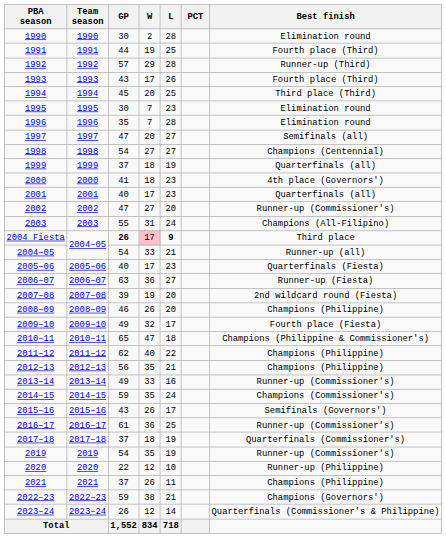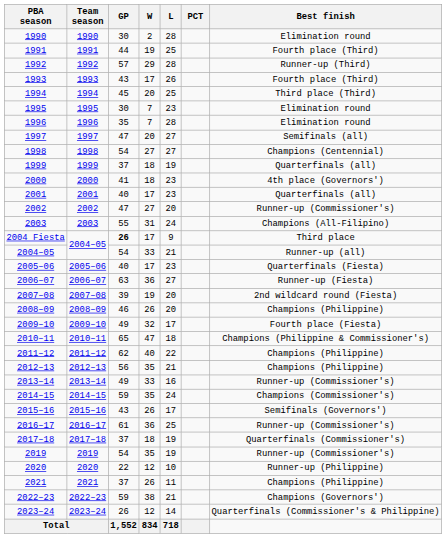(150, 238) pink background -> (150, 238) no background
(171, 238) bold -> (171, 238) normal
